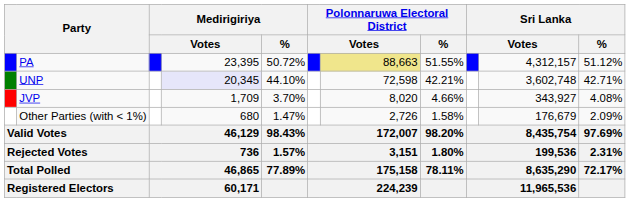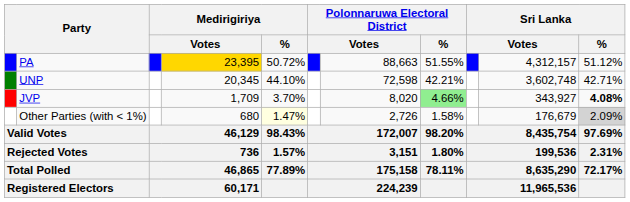(242, 62) no background -> (242, 62) gold background
(400, 62) khaki background -> (400, 62) no background
(242, 80) lavender background -> (242, 80) no background
(448, 98) no background -> (448, 98) lightgreen background
(606, 98) normal -> (606, 98) bold
(289, 116) no background -> (289, 116) lightyellow background
(606, 116) no background -> (606, 116) lightgrey background
